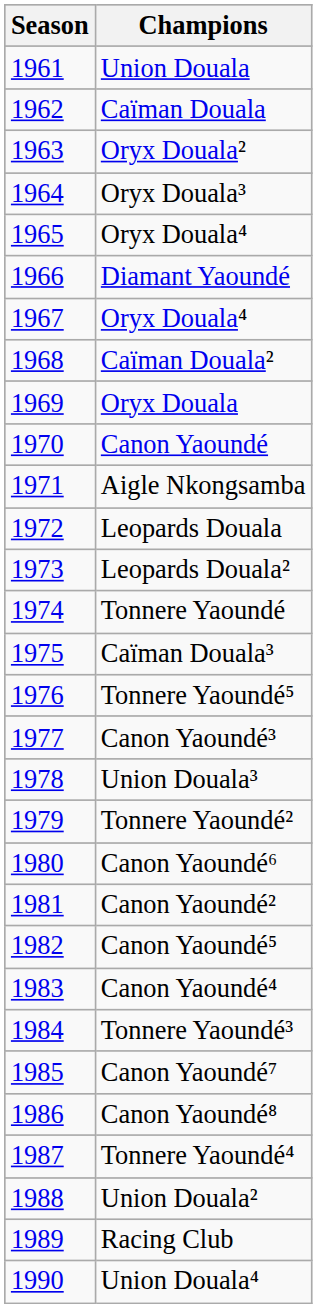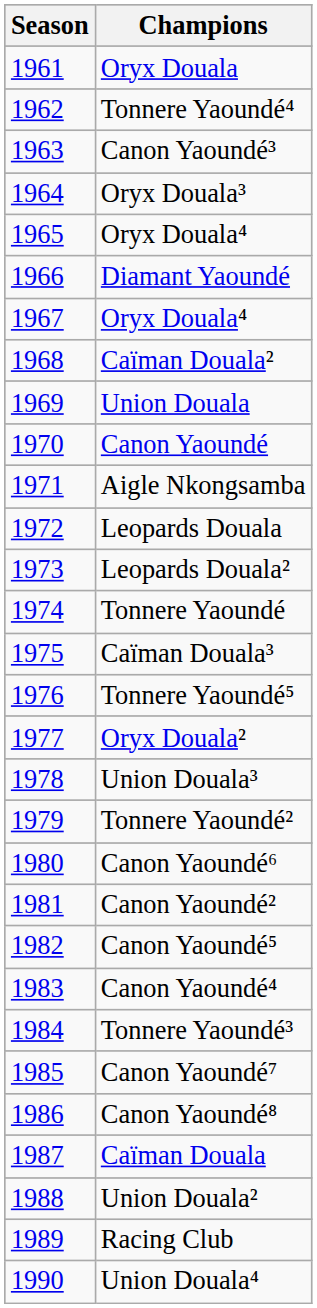(175, 67) Union Douala -> (169, 67) Oryx Douala
(183, 109) Caïman Douala -> (198, 109) Tonnere Yaoundé⁴
(173, 151) Oryx Douala² -> (188, 151) Canon Yaoundé³
(169, 402) Oryx Douala -> (175, 402) Union Douala
(188, 737) Canon Yaoundé³ -> (173, 737) Oryx Douala²
(198, 1155) Tonnere Yaoundé⁴ -> (183, 1155) Caïman Douala
